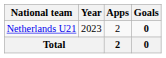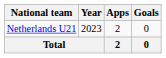(146, 28) bold -> (146, 28) normal
